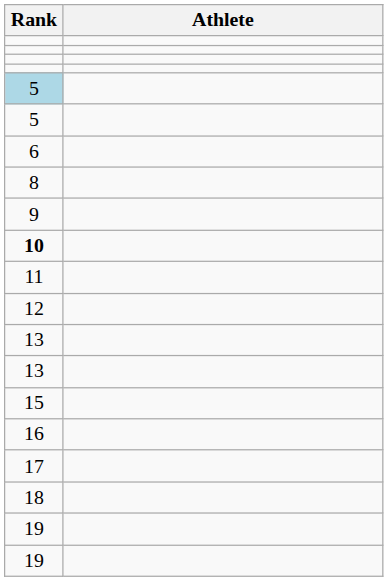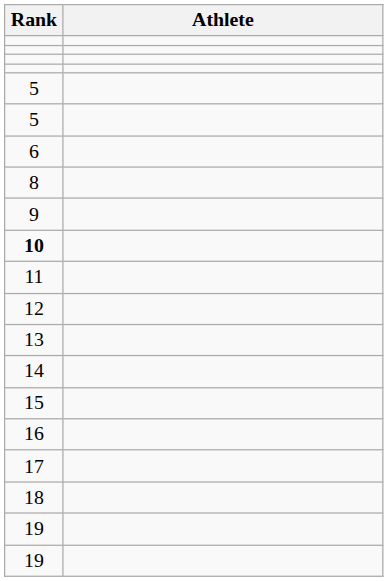(34, 88) lightblue background -> (34, 88) no background
(34, 371) 13 -> (34, 371) 14
